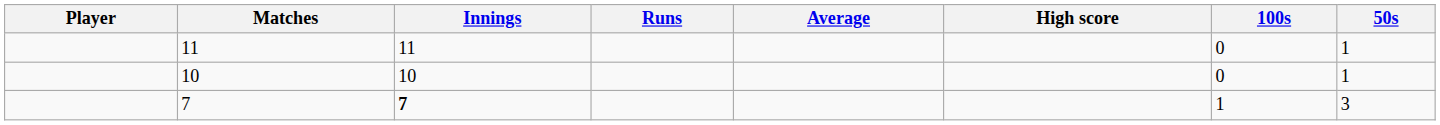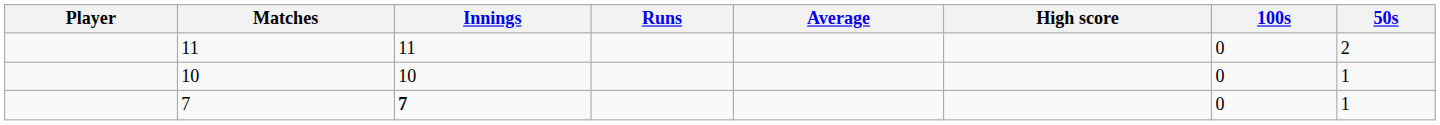(1345, 47) 1 -> (1345, 47) 2
(1220, 104) 1 -> (1220, 104) 0
(1345, 104) 3 -> (1345, 104) 1
